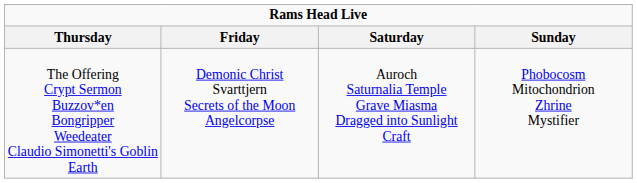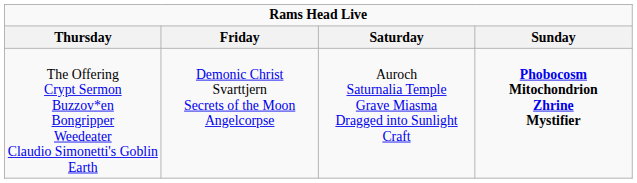(553, 97) normal -> (553, 97) bold
